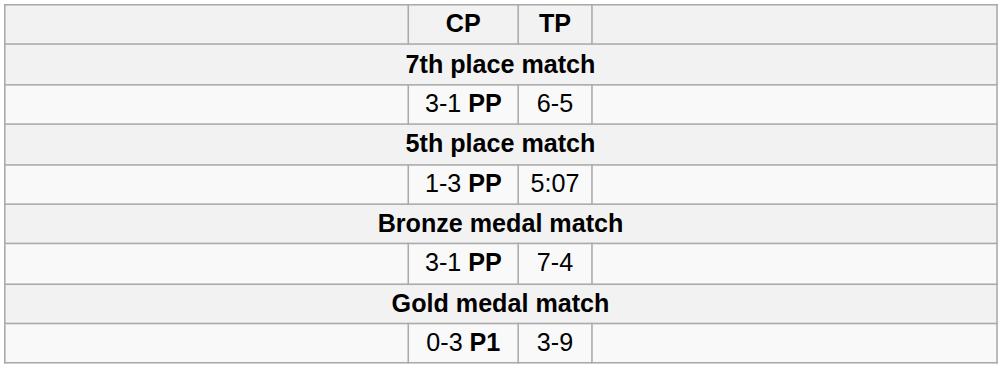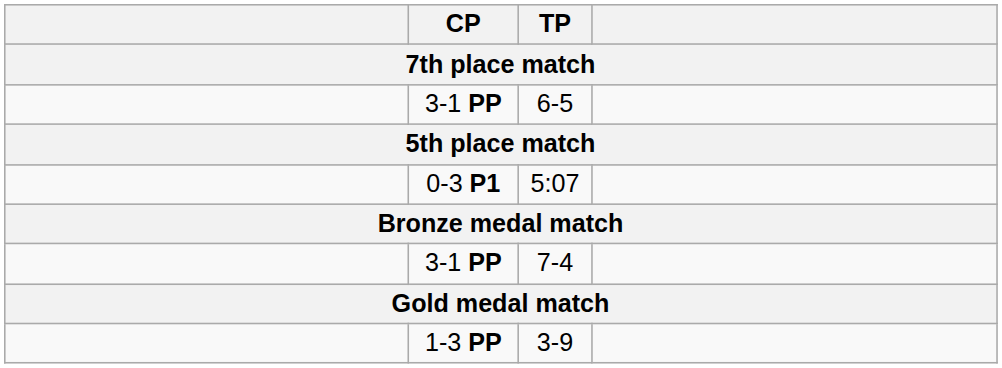(463, 183) 1-3 PP -> (463, 183) 0-3 P1
(463, 343) 0-3 P1 -> (463, 343) 1-3 PP
